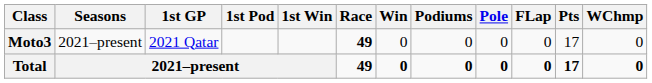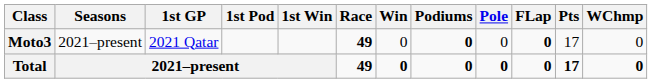(469, 41) normal -> (469, 41) bold
(548, 41) normal -> (548, 41) bold
